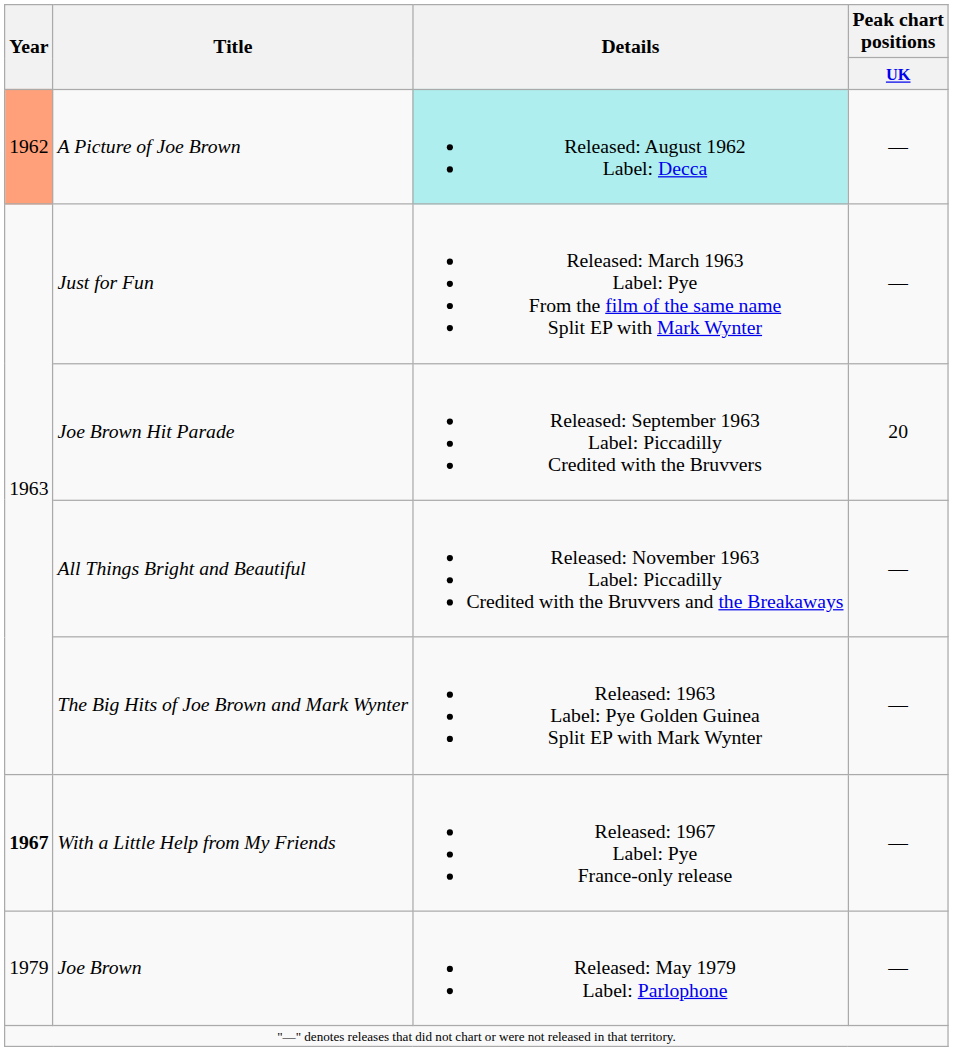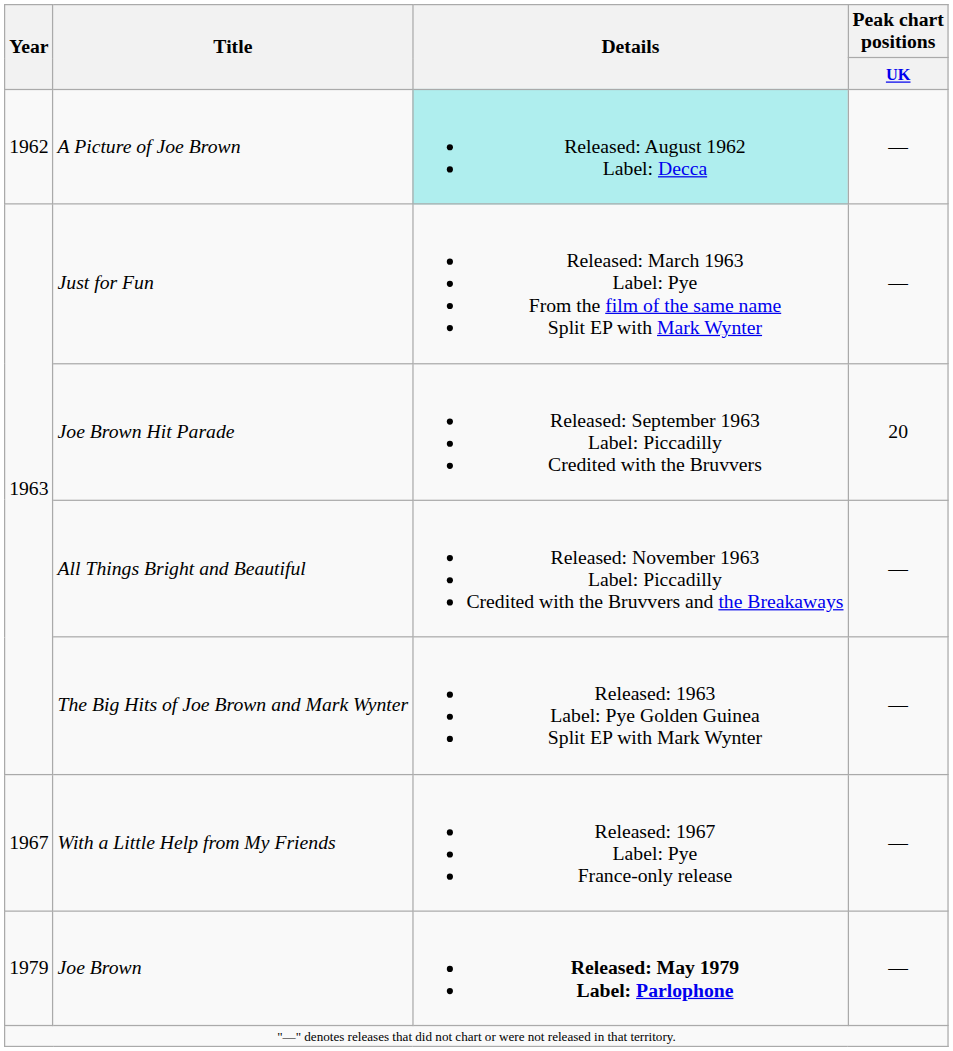(29, 146) lightsalmon background -> (29, 146) no background
(29, 842) bold -> (29, 842) normal
(630, 980) normal -> (630, 980) bold
